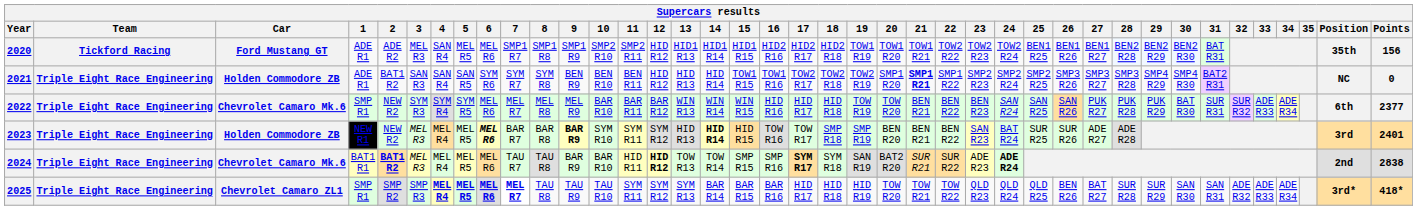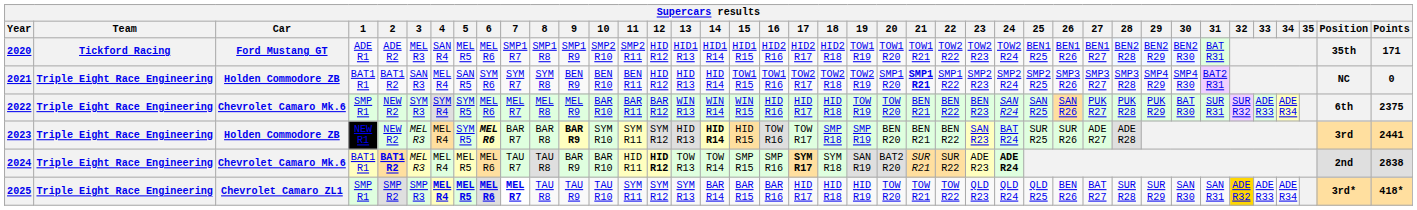(1392, 51) 156 -> (1392, 51) 171
(363, 79) ADE R1 -> (363, 79) BAT1 R1
(442, 79) SAN R4 -> (442, 79) MEL R4
(1392, 107) 2377 -> (1392, 107) 2375
(465, 135) MEL R5 -> (465, 135) SYM R5
(1392, 135) 2401 -> (1392, 135) 2441
(1241, 191) no background -> (1241, 191) gold background
